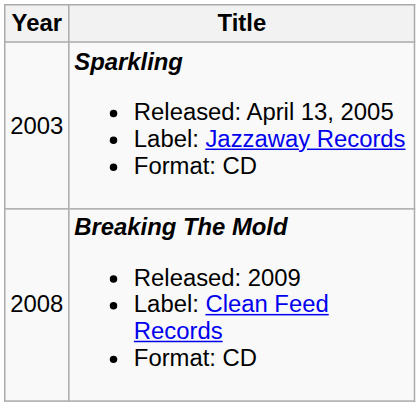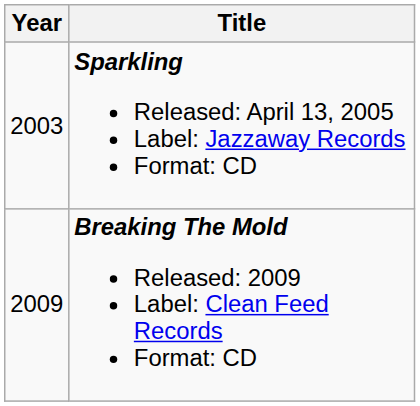(37, 304) 2008 -> (37, 304) 2009
